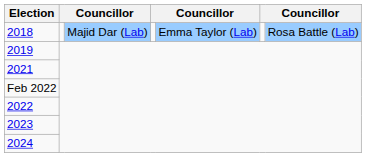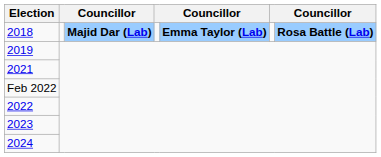(107, 32) normal -> (109, 32) bold
(208, 32) normal -> (214, 32) bold
(313, 32) normal -> (325, 32) bold
